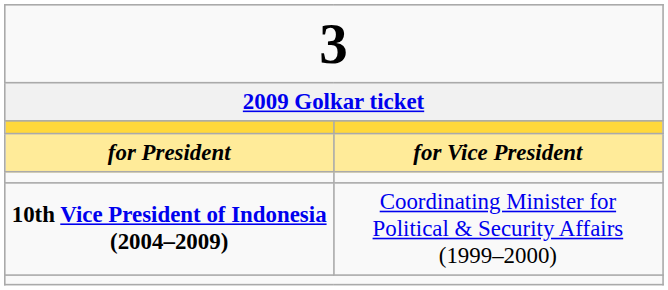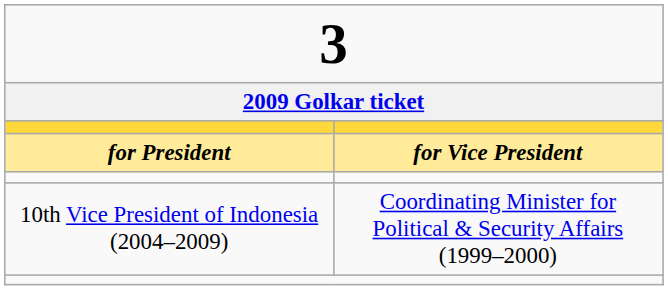(169, 228) bold -> (169, 228) normal
